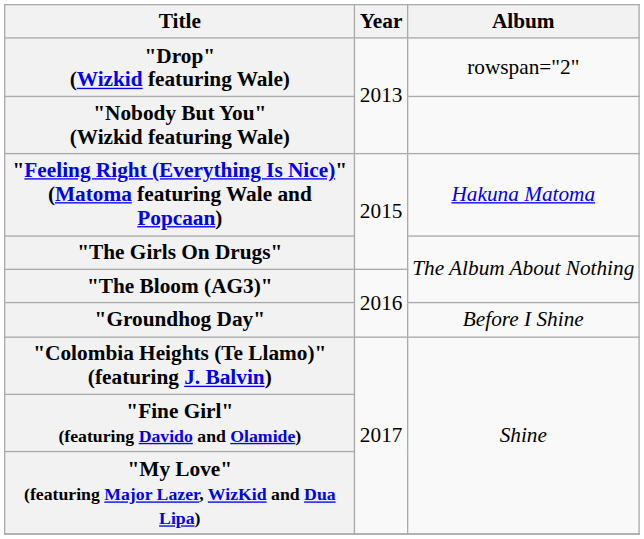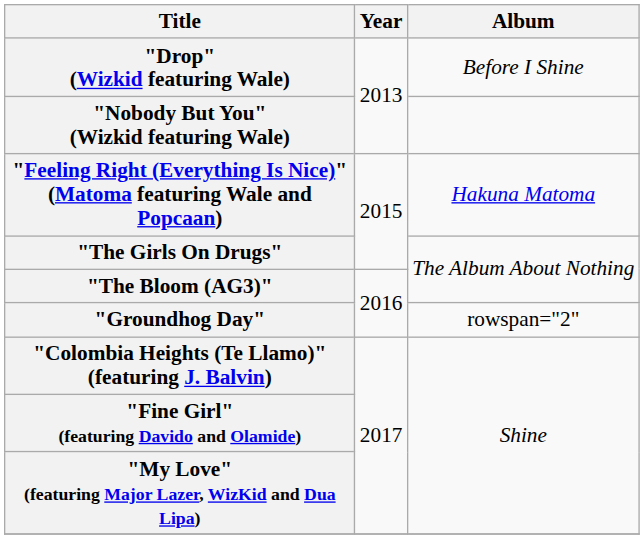(523, 67) rowspan="2" -> (523, 67) Before I Shine
(523, 319) Before I Shine -> (523, 319) rowspan="2"
